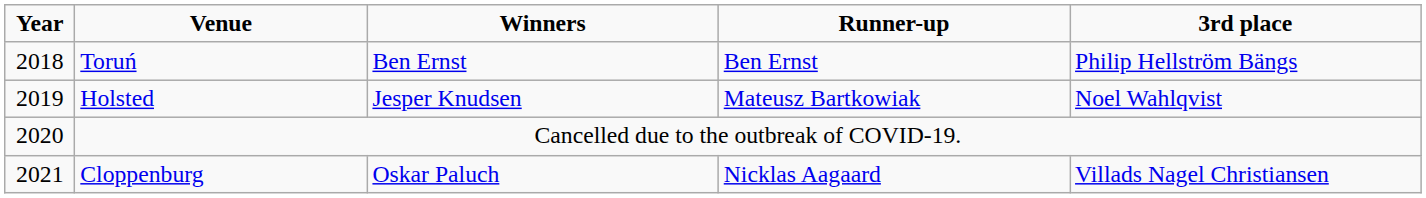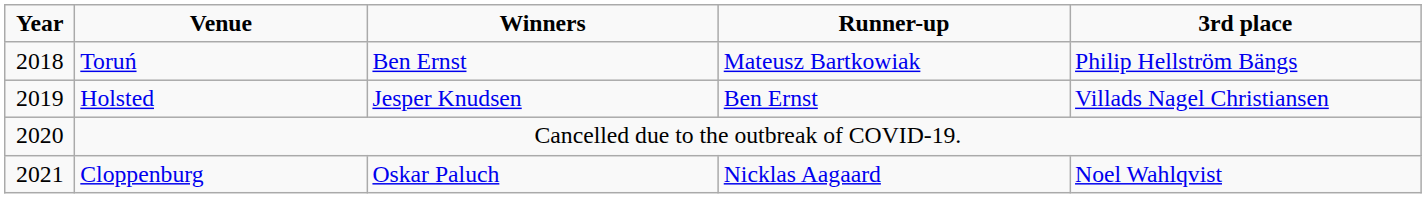(771, 60) Ben Ernst -> (822, 60) Mateusz Bartkowiak
(822, 98) Mateusz Bartkowiak -> (771, 98) Ben Ernst
(1149, 98) Noel Wahlqvist -> (1202, 98) Villads Nagel Christiansen
(1202, 173) Villads Nagel Christiansen -> (1149, 173) Noel Wahlqvist
